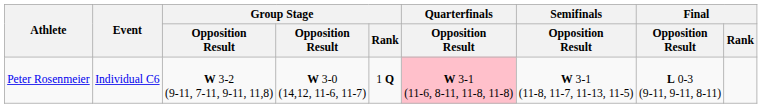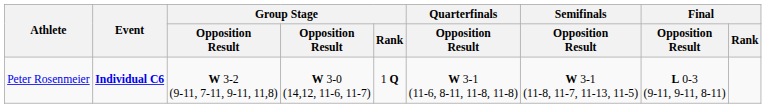(127, 80) normal -> (130, 80) bold
(459, 87) pink background -> (463, 87) no background
